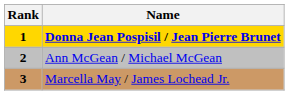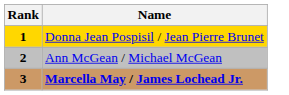(163, 36) bold -> (154, 36) normal
(137, 79) normal -> (144, 79) bold
